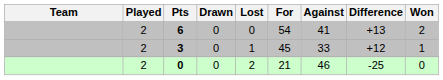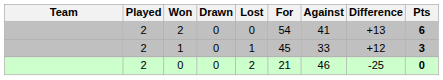columns swapped: (422, 13) <-> (180, 13)
